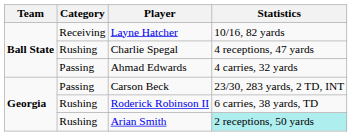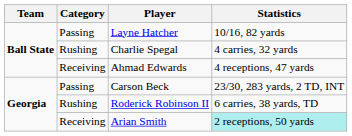(82, 31) Receiving -> (77, 31) Passing
(264, 49) 4 receptions, 47 yards -> (256, 49) 4 carries, 32 yards
(77, 67) Passing -> (82, 67) Receiving
(256, 67) 4 carries, 32 yards -> (264, 67) 4 receptions, 47 yards
(78, 121) Rushing -> (82, 121) Receiving
